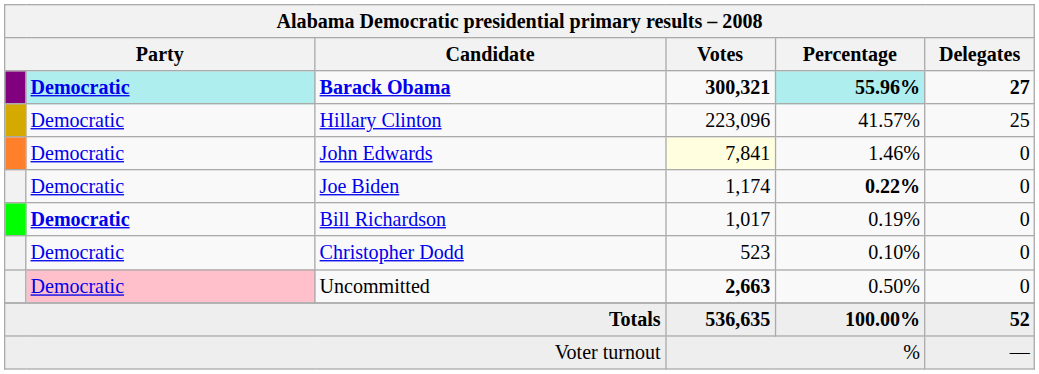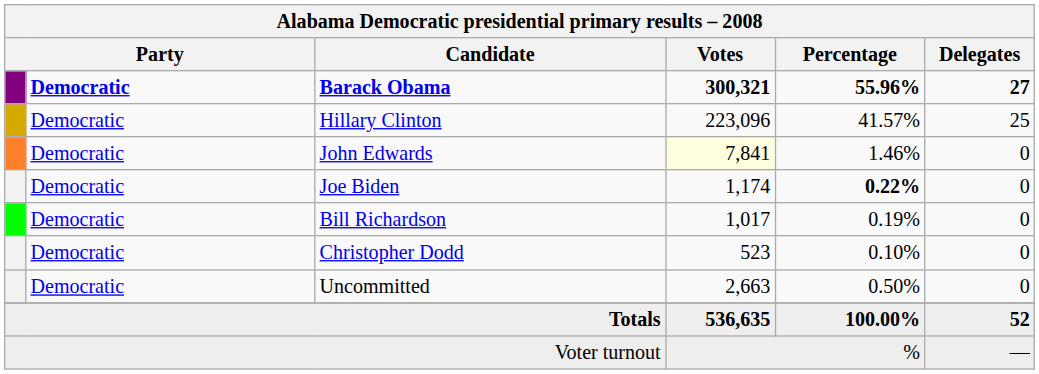(80, 87) paleturquoise background -> (80, 87) no background
(888, 87) paleturquoise background -> (888, 87) no background
(80, 219) bold -> (77, 219) normal
(77, 285) pink background -> (77, 285) no background
(748, 285) bold -> (748, 285) normal
